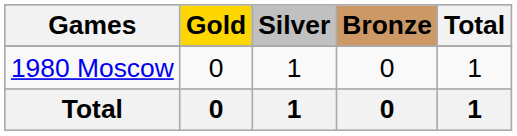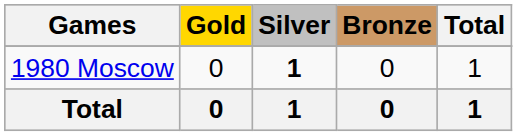(294, 67) normal -> (294, 67) bold
